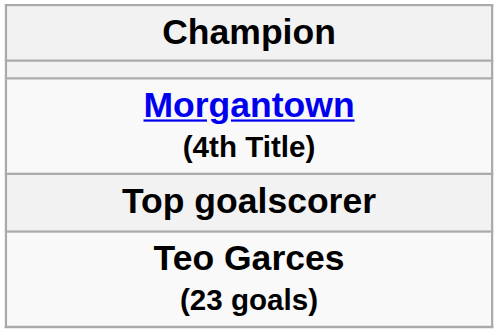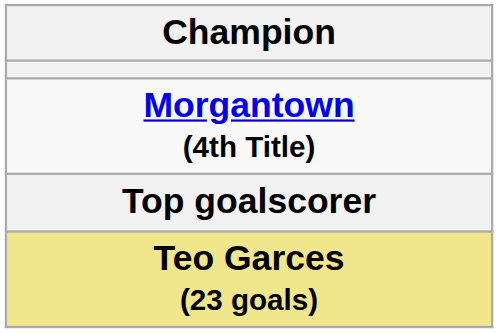(249, 277) no background -> (249, 277) khaki background
